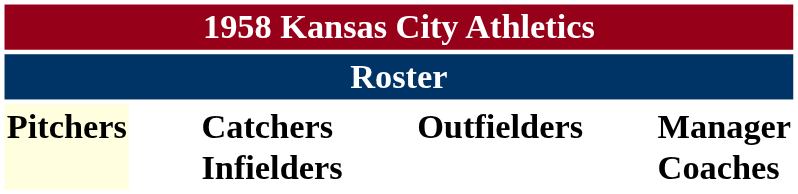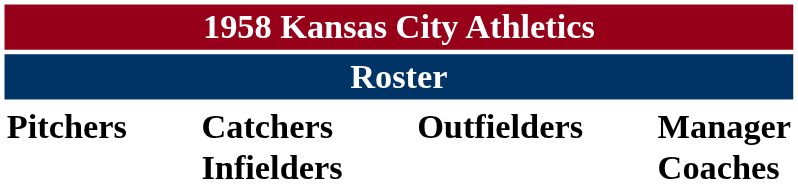(67, 125) lightyellow background -> (67, 125) no background
